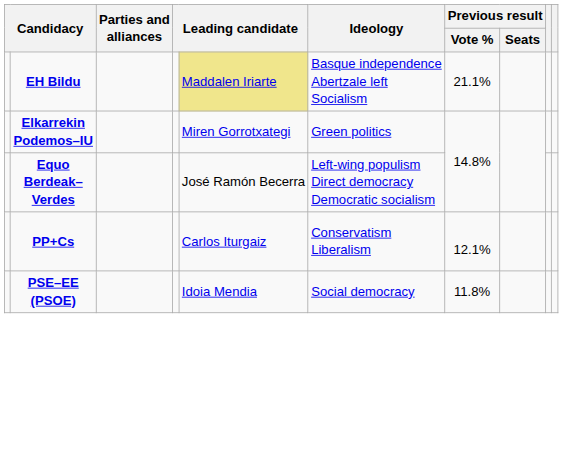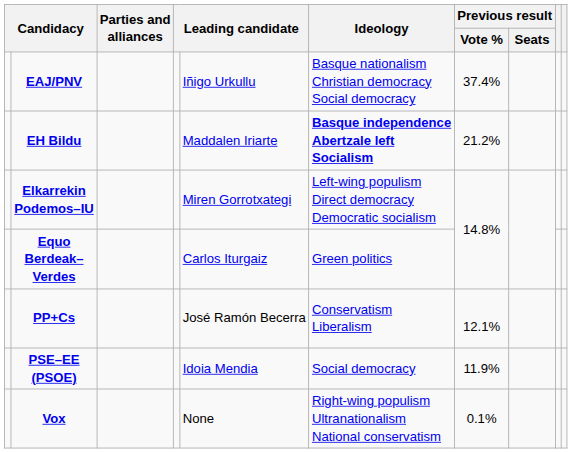+ row: (54, 81)
(229, 81) khaki background -> (230, 140) no background
(376, 81) normal -> (382, 140) bold
(472, 81) 21.1% -> (482, 140) 21.2%
(351, 132) Green politics -> (374, 200) Left-wing populism Direct democracy Democratic socialism
(243, 182) José Ramón Becerra -> (225, 259) Carlos Iturgaiz
(373, 182) Left-wing populism Direct democracy Democratic socialism -> (352, 259) Green politics
(224, 241) Carlos Iturgaiz -> (244, 318) José Ramón Becerra
(472, 291) 11.8% -> (482, 368) 11.9%
+ row: (54, 419)
